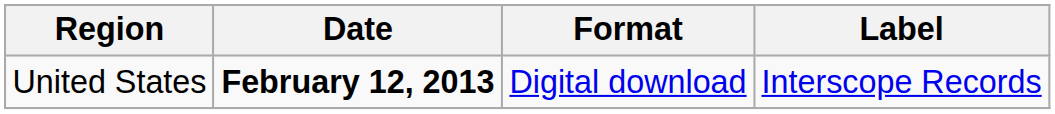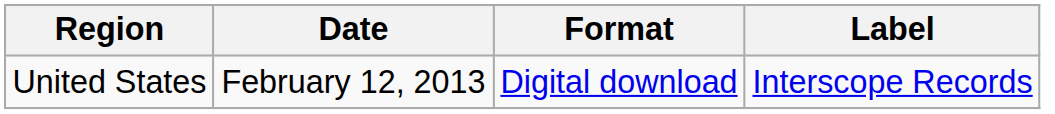(358, 81) bold -> (353, 81) normal
